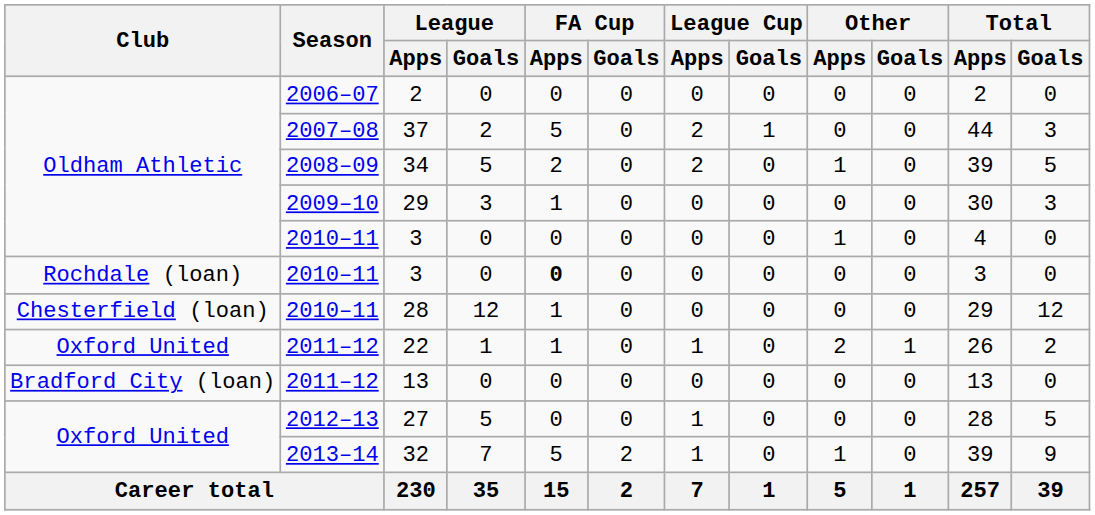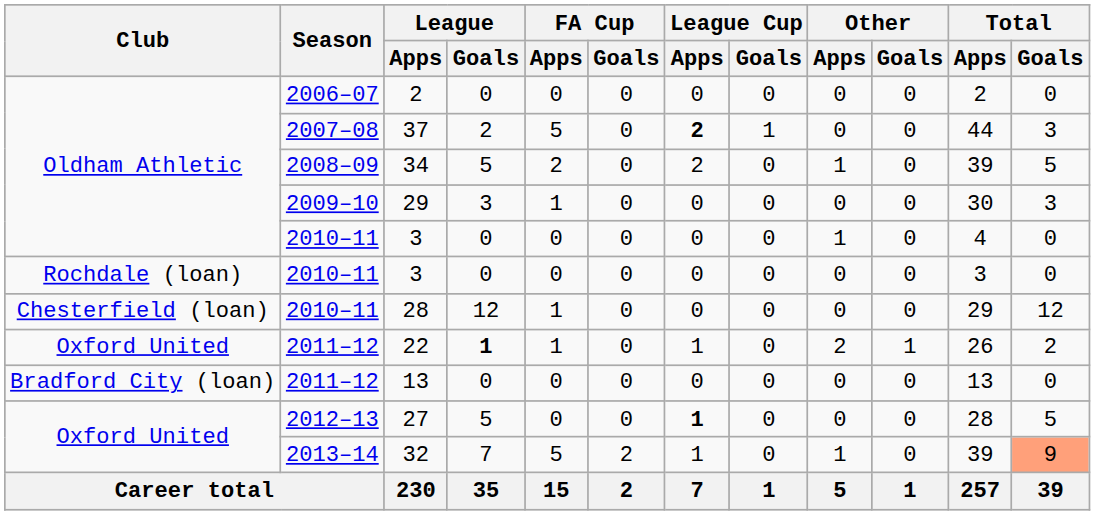(697, 131) normal -> (697, 131) bold
(556, 275) bold -> (556, 275) normal
(486, 347) normal -> (486, 347) bold
(697, 419) normal -> (697, 419) bold
(1050, 455) no background -> (1050, 455) lightsalmon background
